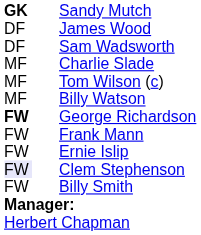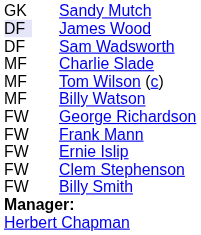(16, 11) bold -> (15, 11) normal
(15, 28) no background -> (15, 28) lavender background
(16, 116) bold -> (16, 116) normal
(16, 169) lavender background -> (16, 169) no background
